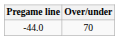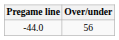(88, 27) 70 -> (88, 27) 56
